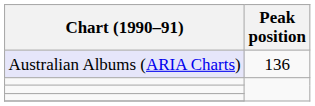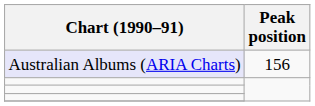(277, 63) 136 -> (277, 63) 156
